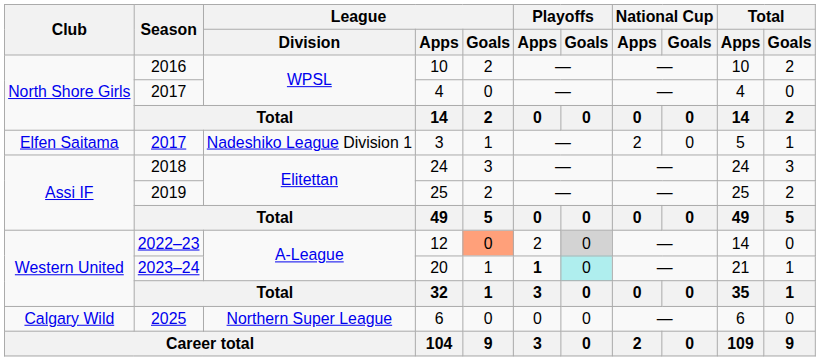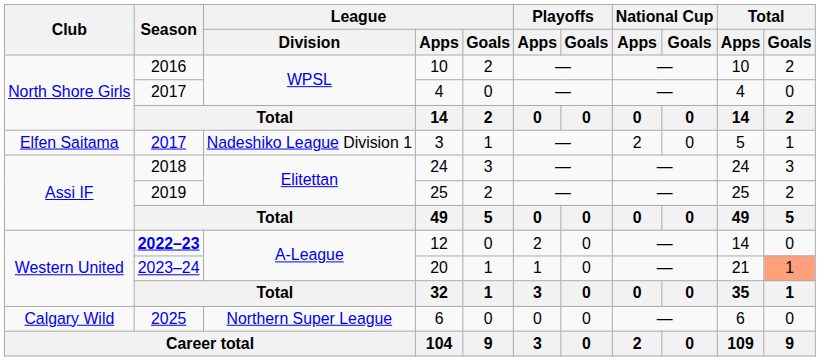(169, 243) normal -> (169, 243) bold
(488, 243) lightsalmon background -> (488, 243) no background
(586, 243) lightgrey background -> (586, 243) no background
(537, 268) bold -> (537, 268) normal
(586, 268) paleturquoise background -> (586, 268) no background
(790, 268) no background -> (790, 268) lightsalmon background
